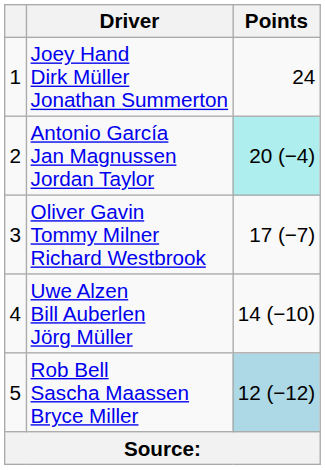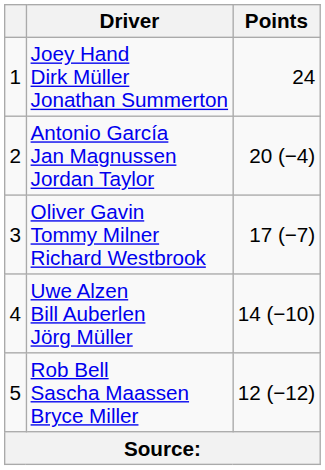(282, 156) paleturquoise background -> (282, 156) no background
(276, 393) lightblue background -> (276, 393) no background
